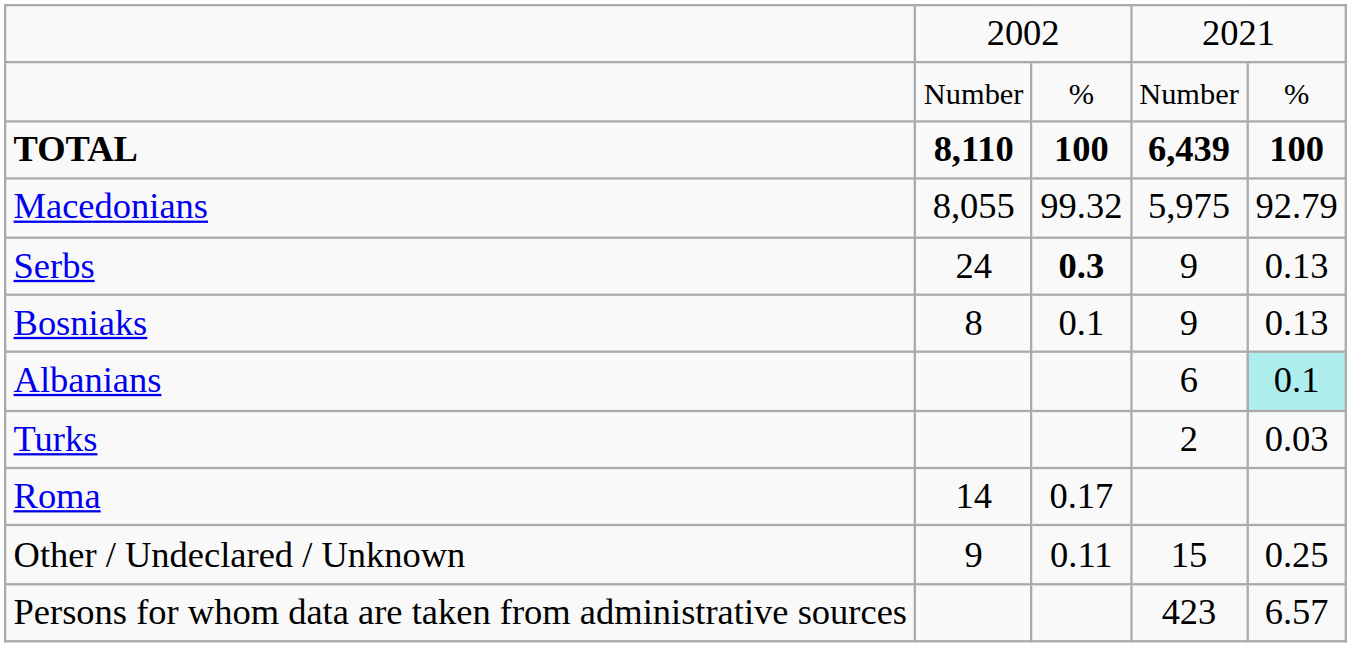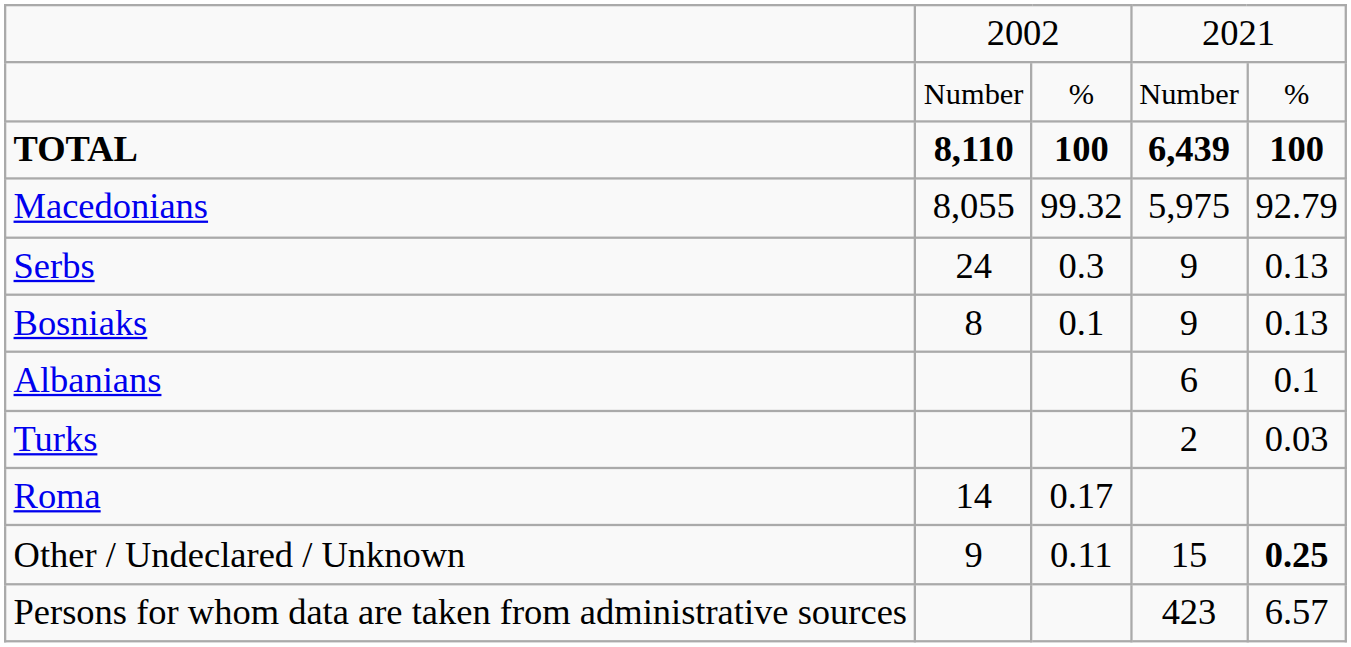(1081, 264) bold -> (1081, 264) normal
(1297, 380) paleturquoise background -> (1297, 380) no background
(1297, 554) normal -> (1297, 554) bold
